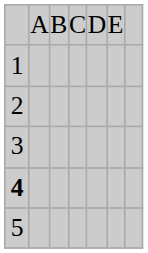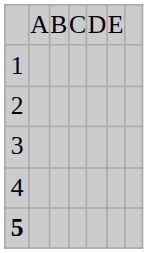(17, 187) bold -> (17, 187) normal
(17, 227) normal -> (17, 227) bold
